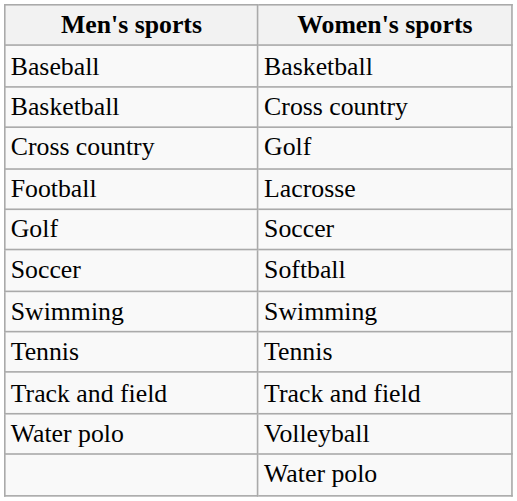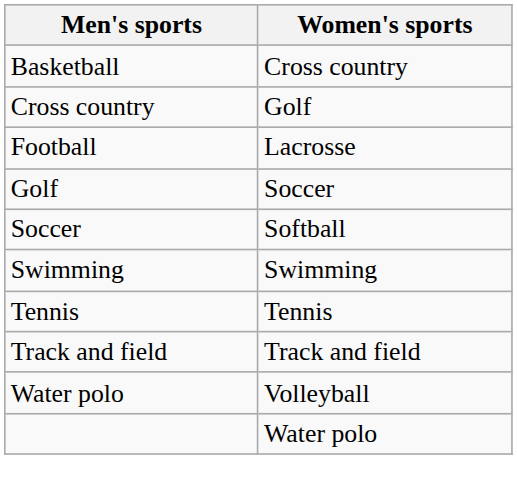- row: (55, 65)
